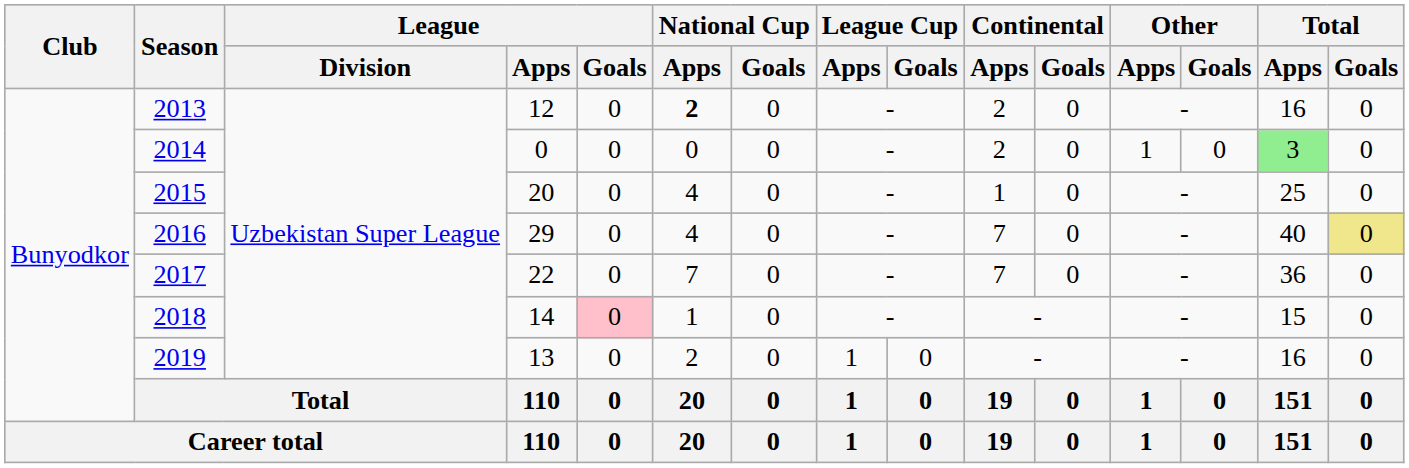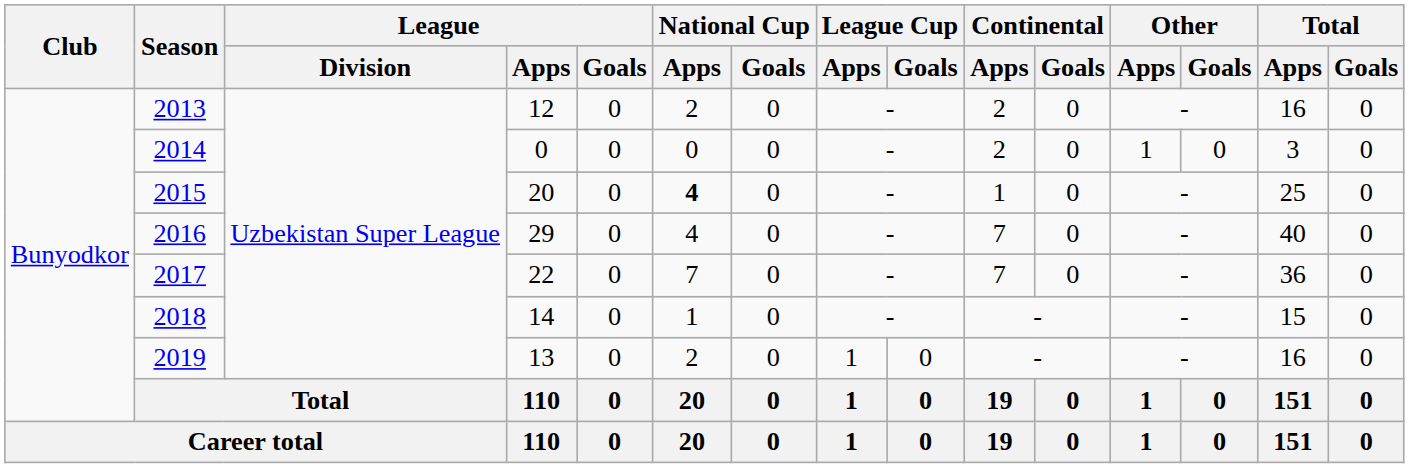(692, 108) bold -> (692, 108) normal
(1293, 150) lightgreen background -> (1293, 150) no background
(692, 191) normal -> (692, 191) bold
(1366, 233) khaki background -> (1366, 233) no background
(615, 316) pink background -> (615, 316) no background
